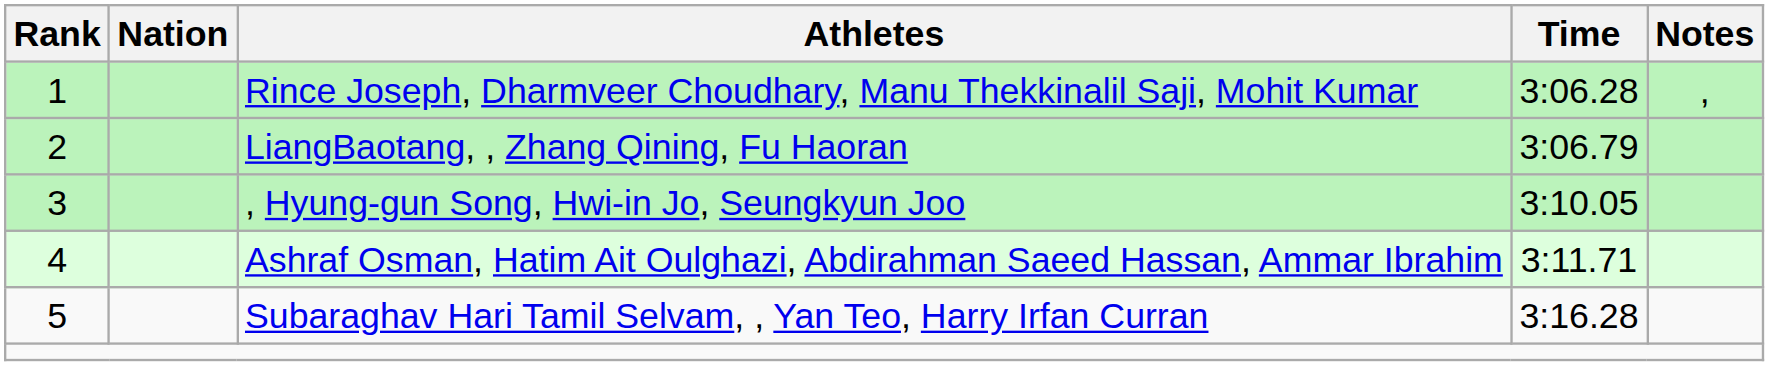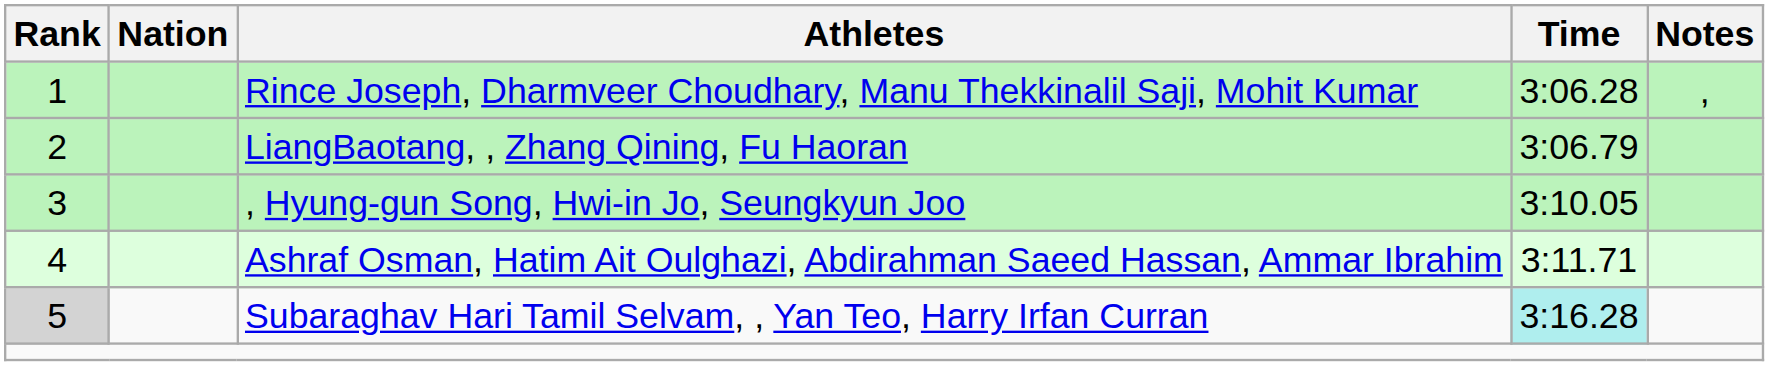(57, 316) no background -> (57, 316) lightgrey background
(1579, 316) no background -> (1579, 316) paleturquoise background
